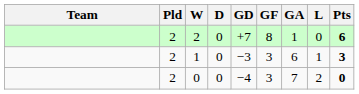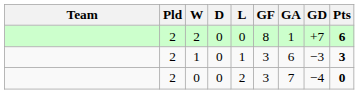columns swapped: (319, 15) <-> (244, 15)
